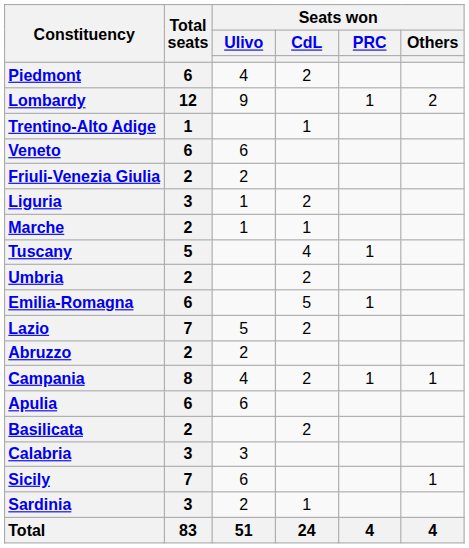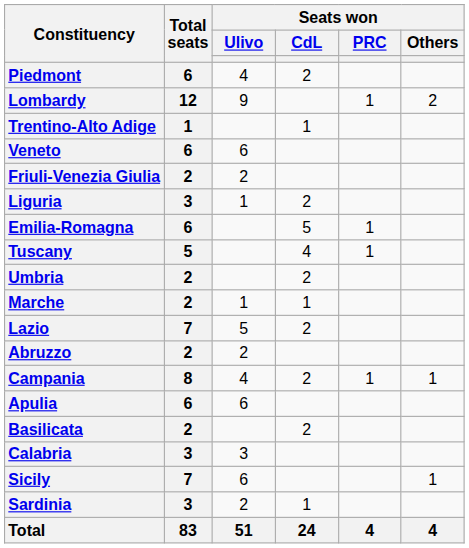rows swapped: (71, 303) <-> (36, 227)
